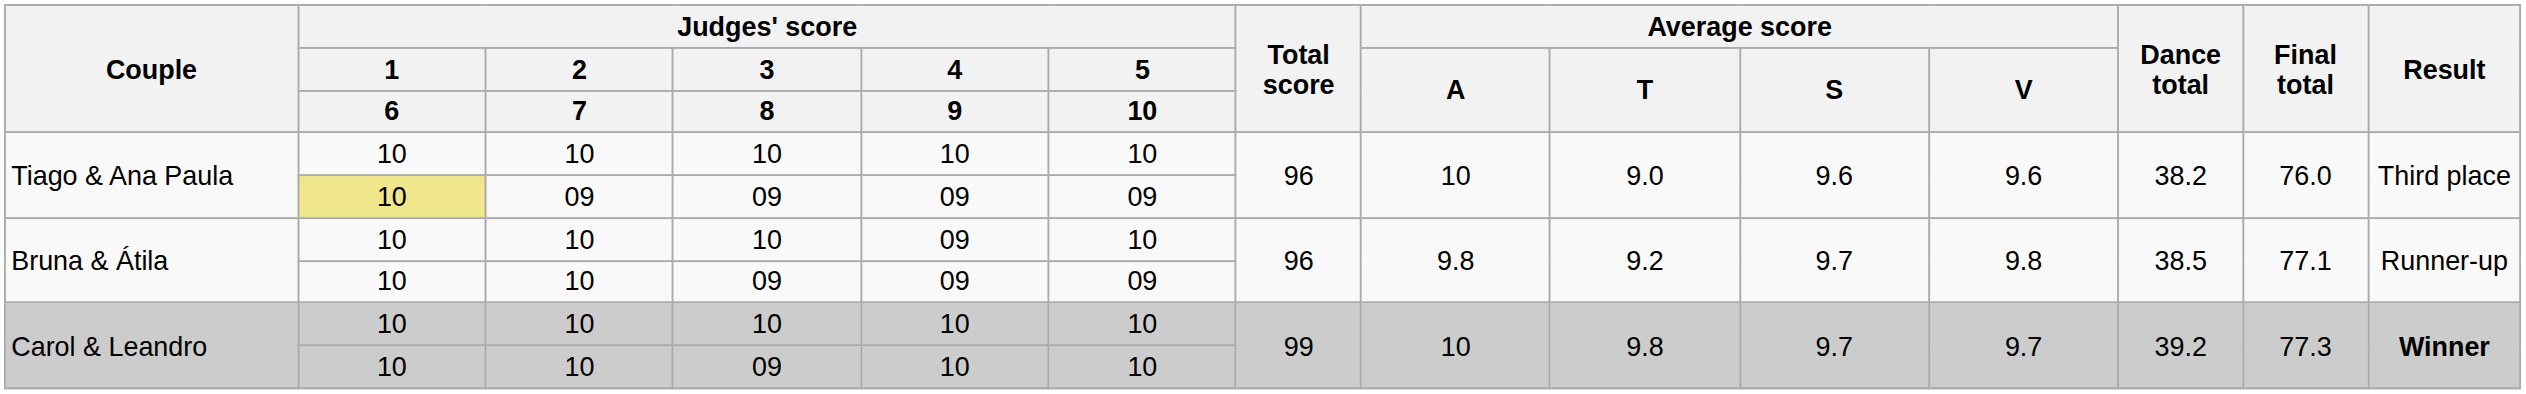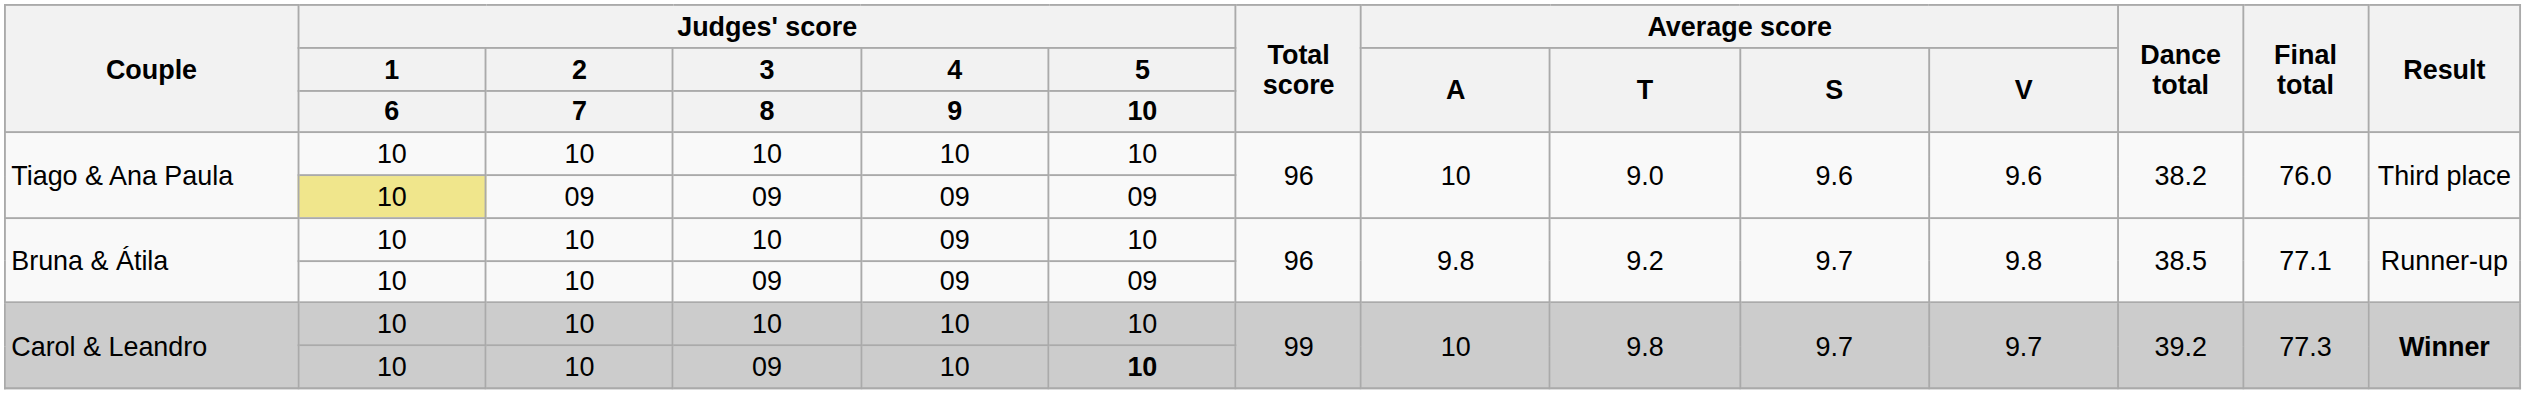(1142, 367) normal -> (1142, 367) bold
